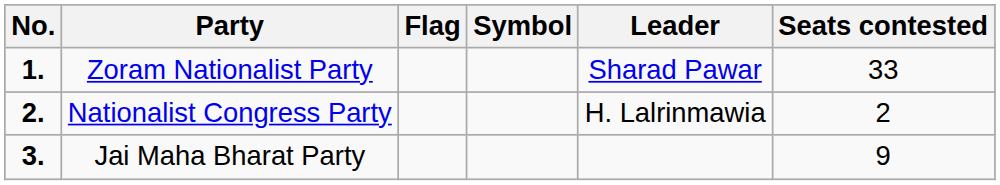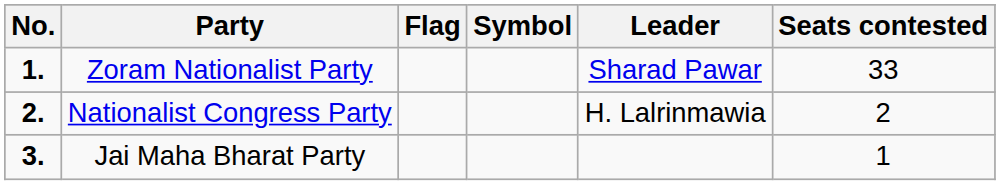(883, 156) 9 -> (883, 156) 1
